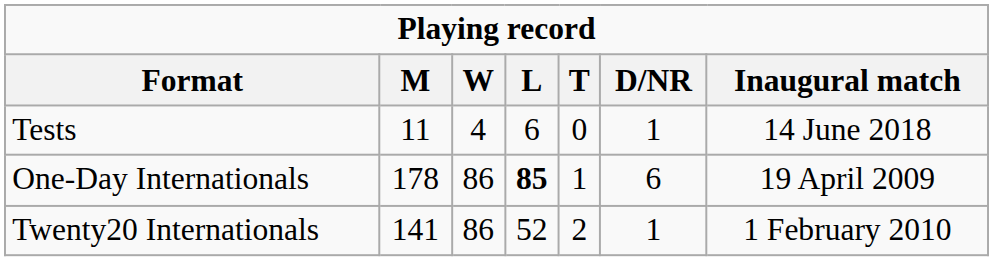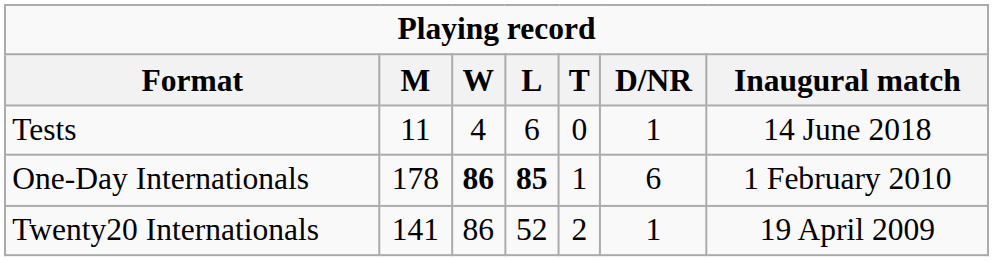(478, 179) normal -> (478, 179) bold
(847, 179) 19 April 2009 -> (847, 179) 1 February 2010
(847, 229) 1 February 2010 -> (847, 229) 19 April 2009
